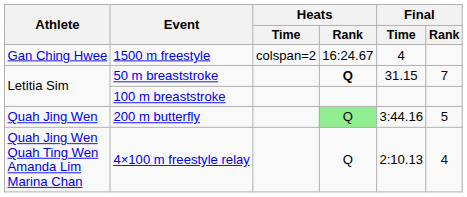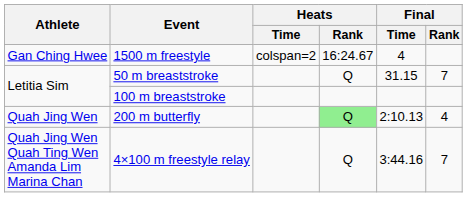(348, 76) bold -> (348, 76) normal
(401, 118) 3:44.16 -> (401, 118) 2:10.13
(444, 118) 5 -> (444, 118) 4
(401, 160) 2:10.13 -> (401, 160) 3:44.16
(444, 160) 4 -> (444, 160) 7
